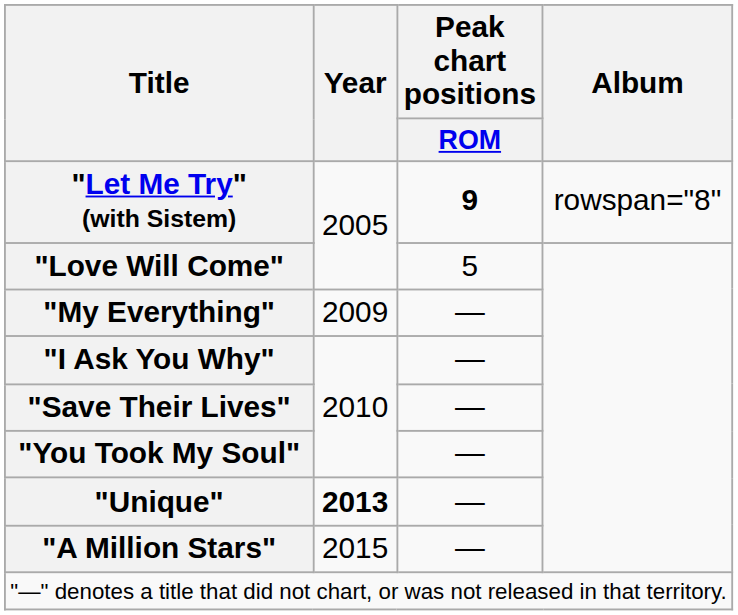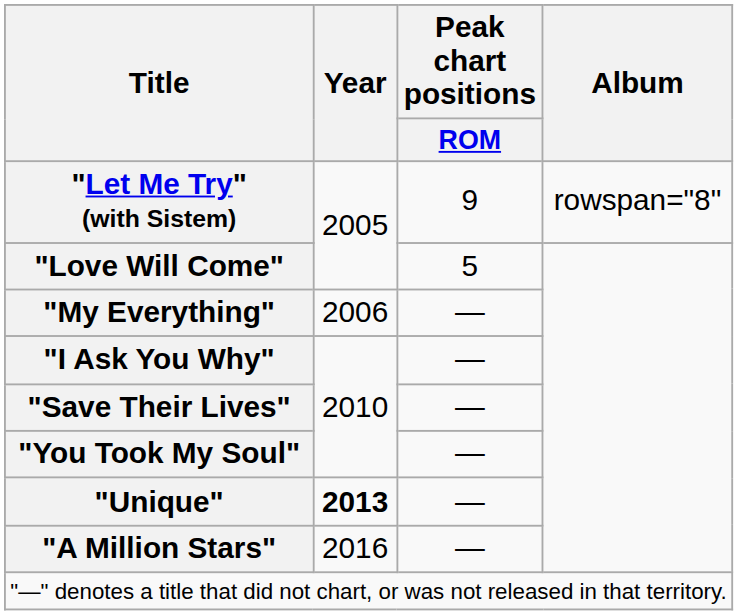(470, 201) bold -> (470, 201) normal
(355, 312) 2009 -> (355, 312) 2006
(355, 548) 2015 -> (355, 548) 2016
